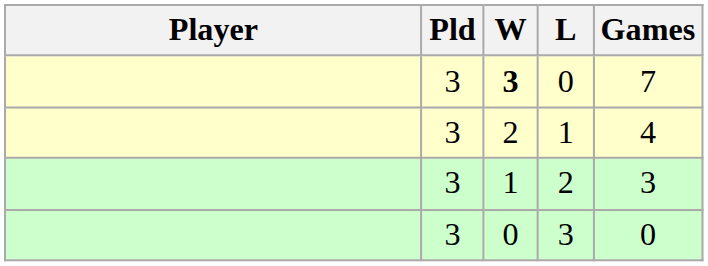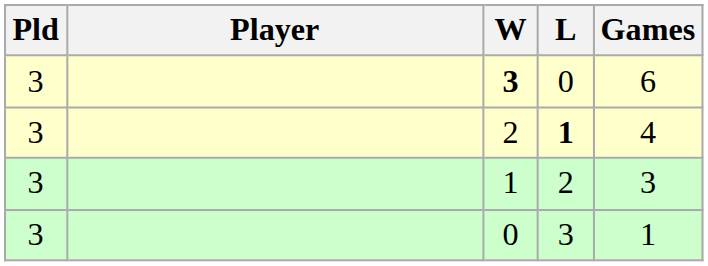columns swapped: (213, 30) <-> (452, 30)
(648, 81) 7 -> (648, 81) 6
(566, 132) normal -> (566, 132) bold
(648, 234) 0 -> (648, 234) 1
